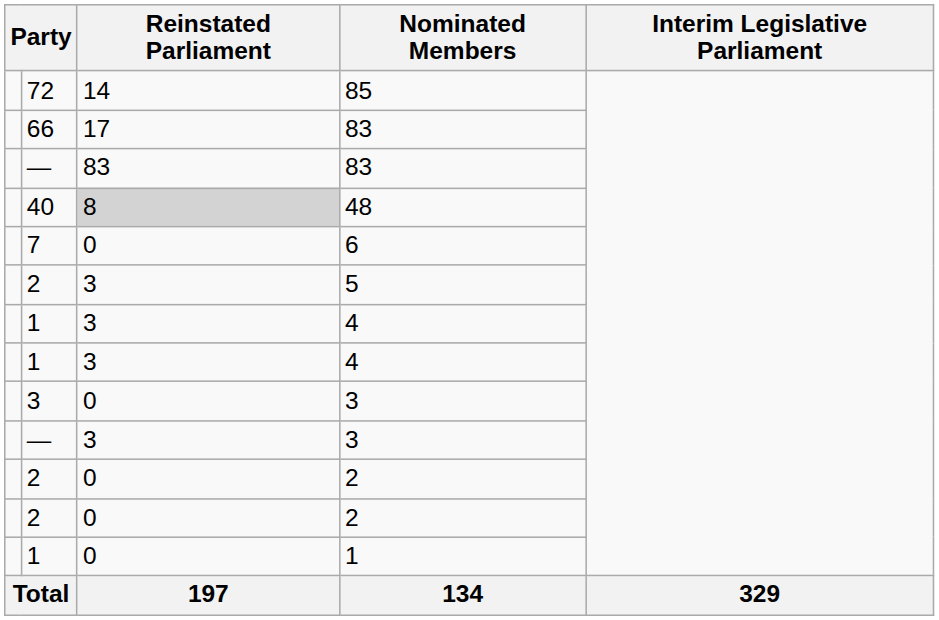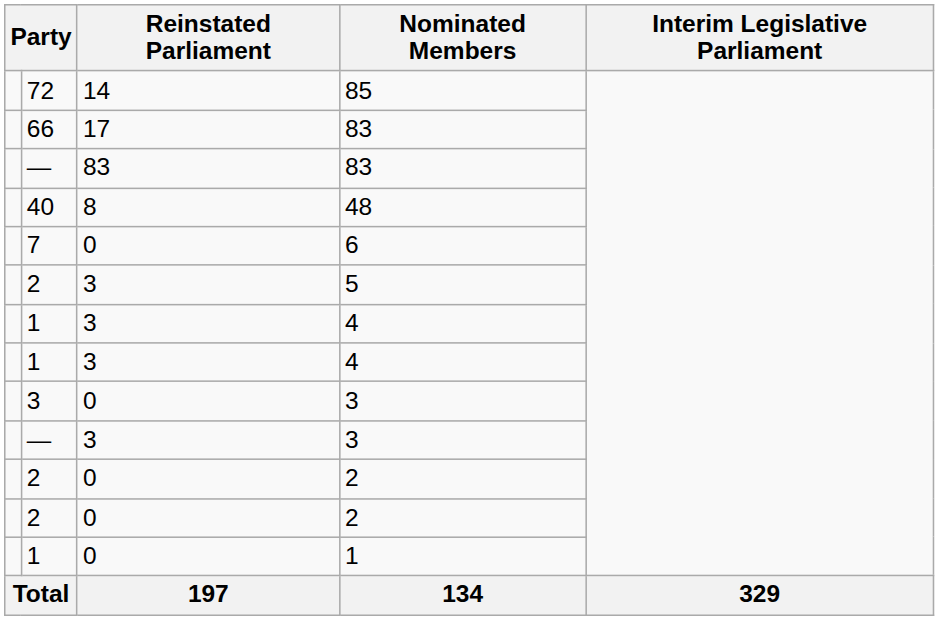(90, 206) lightgrey background -> (90, 206) no background
